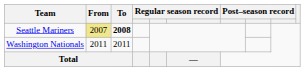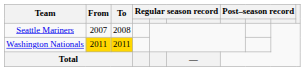(98, 30) khaki background -> (98, 30) no background
(122, 30) bold -> (122, 30) normal
(98, 45) no background -> (98, 45) gold background
(122, 45) no background -> (122, 45) gold background
